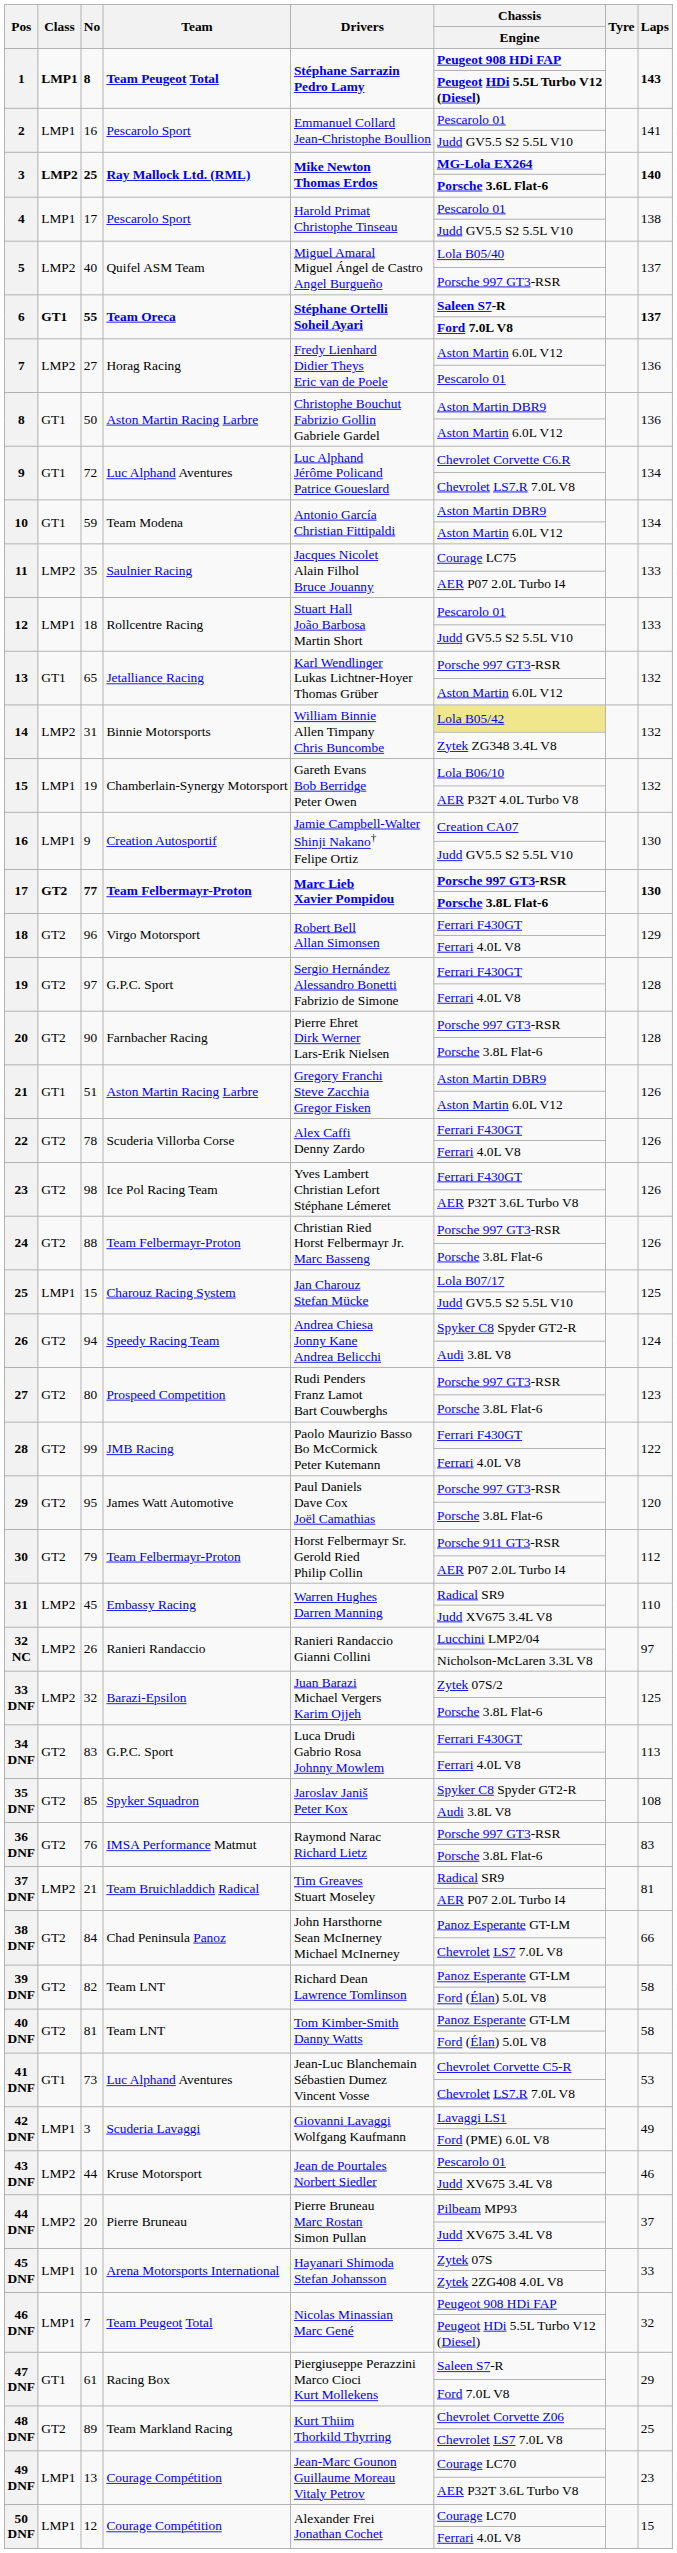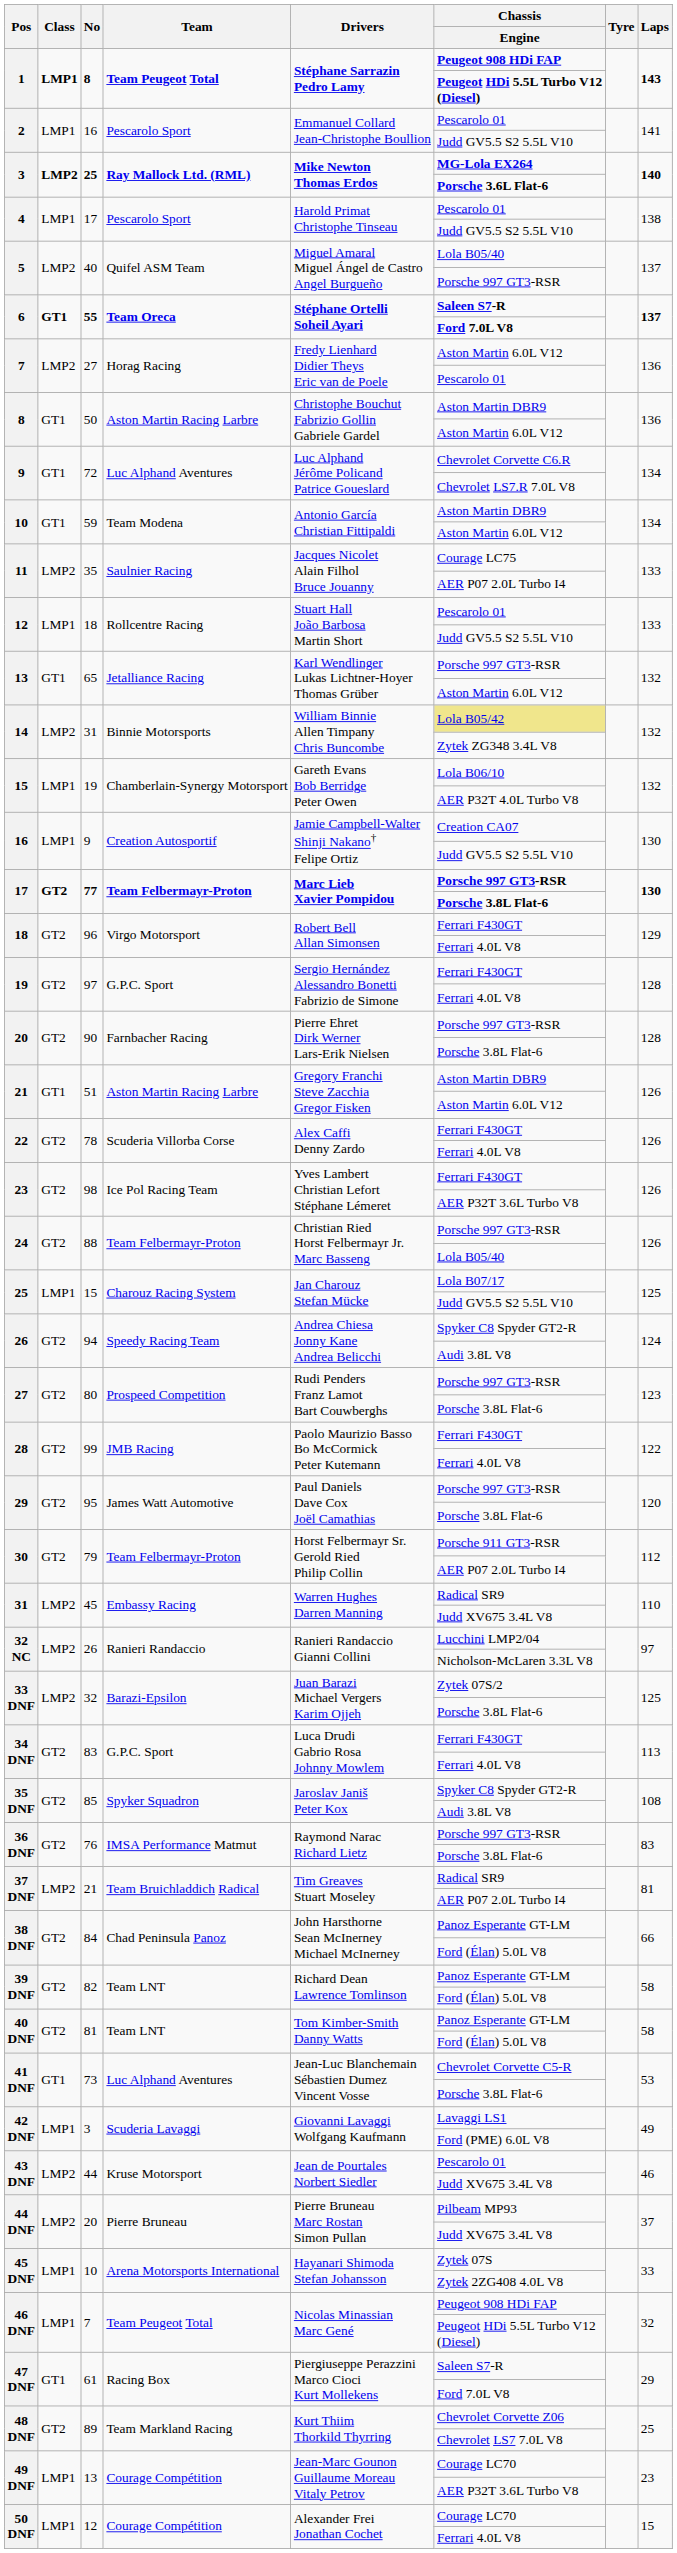(490, 1256) Porsche 3.8L Flat-6 -> (471, 1256) Lola B05/40
(500, 1951) Chevrolet LS7 7.0L V8 -> (492, 1951) Ford (Élan) 5.0L V8
(506, 2093) Chevrolet LS7.R 7.0L V8 -> (490, 2093) Porsche 3.8L Flat-6
